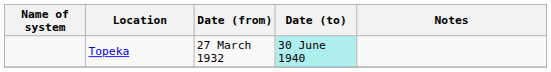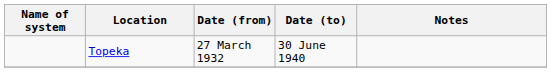(302, 52) paleturquoise background -> (302, 52) no background
